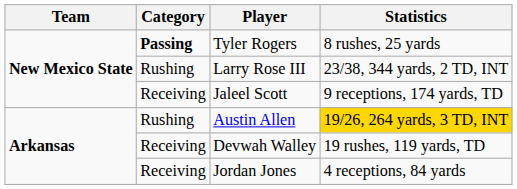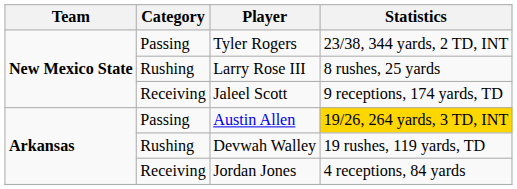(166, 43) bold -> (165, 43) normal
(382, 43) 8 rushes, 25 yards -> (416, 43) 23/38, 344 yards, 2 TD, INT
(416, 68) 23/38, 344 yards, 2 TD, INT -> (382, 68) 8 rushes, 25 yards
(167, 119) Rushing -> (165, 119) Passing
(173, 145) Receiving -> (167, 145) Rushing
